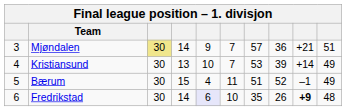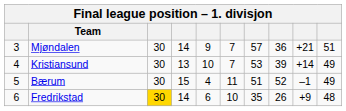(159, 48) khaki background -> (159, 48) no background
(159, 97) no background -> (159, 97) gold background
(208, 97) lavender background -> (208, 97) no background
(305, 97) bold -> (305, 97) normal
